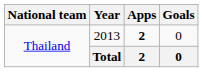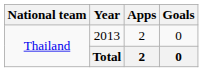(142, 35) bold -> (142, 35) normal
